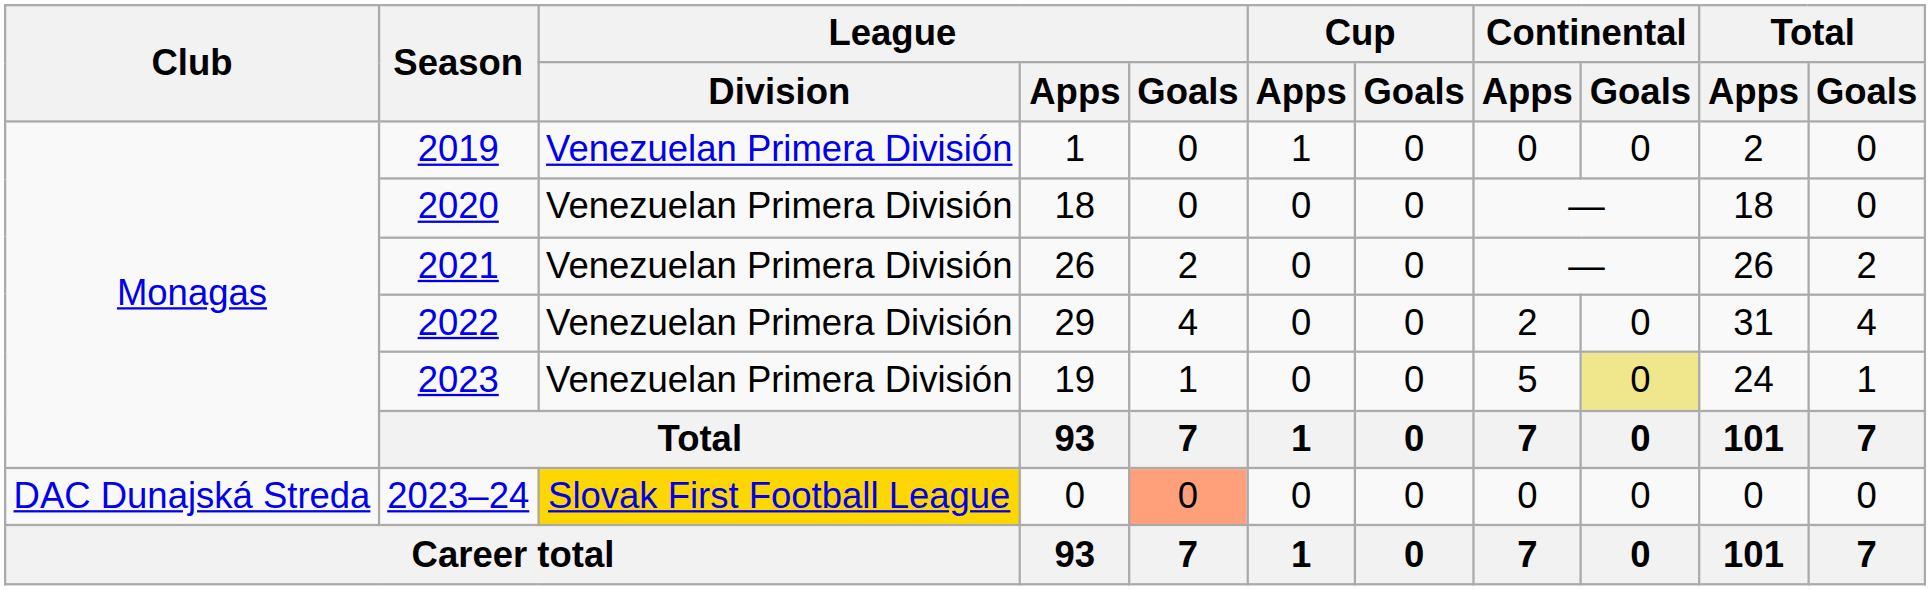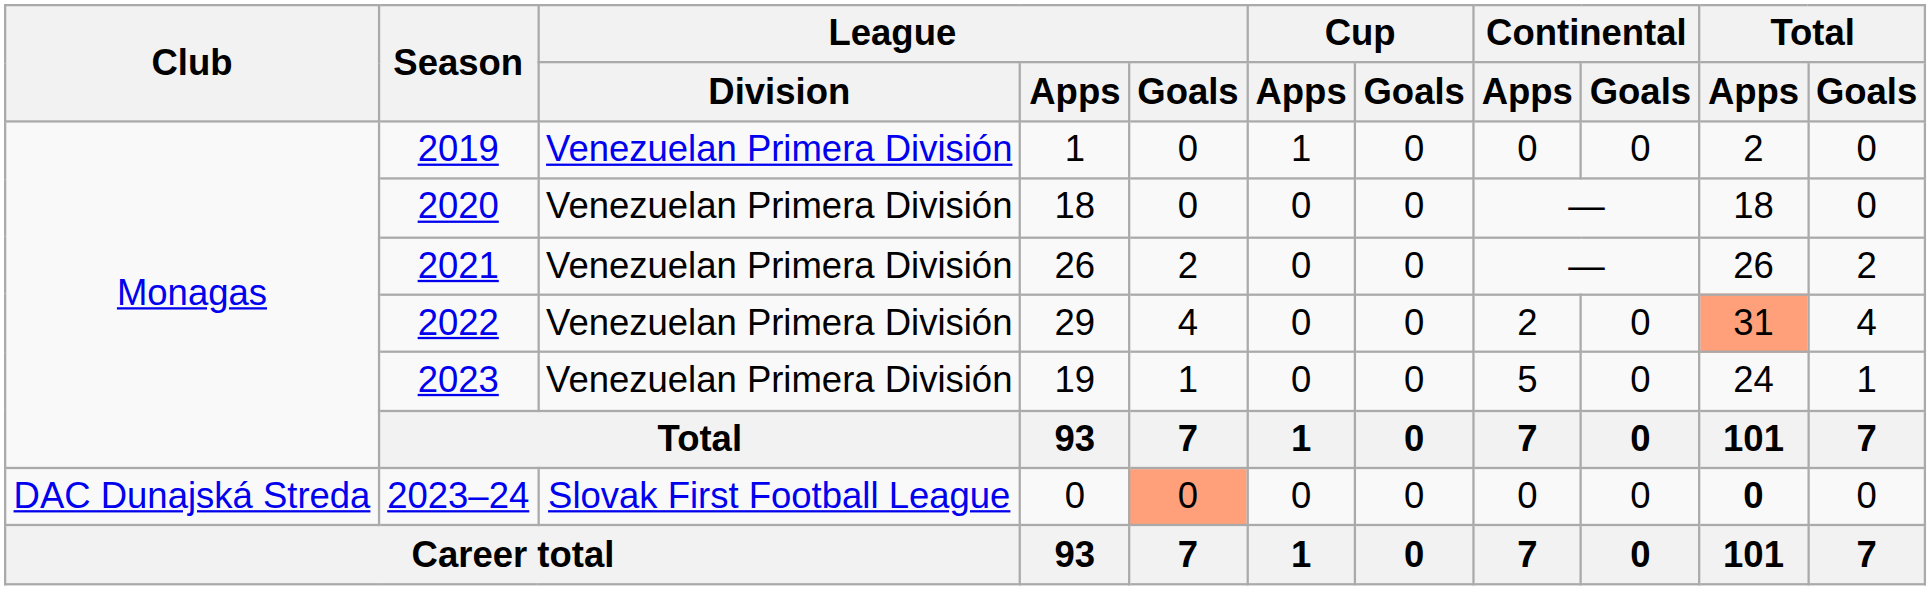(1753, 322) no background -> (1753, 322) lightsalmon background
(1640, 380) khaki background -> (1640, 380) no background
(779, 496) gold background -> (779, 496) no background
(1754, 496) normal -> (1754, 496) bold
